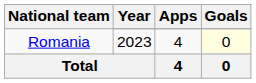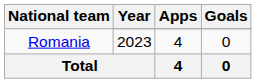(226, 41) lightyellow background -> (226, 41) no background
